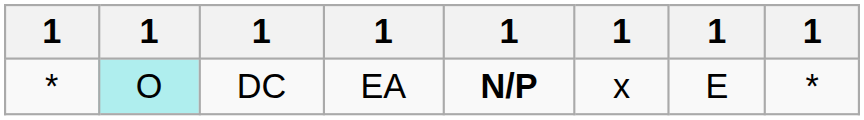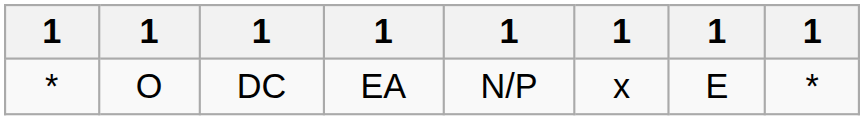(149, 85) paleturquoise background -> (149, 85) no background
(509, 85) bold -> (509, 85) normal
